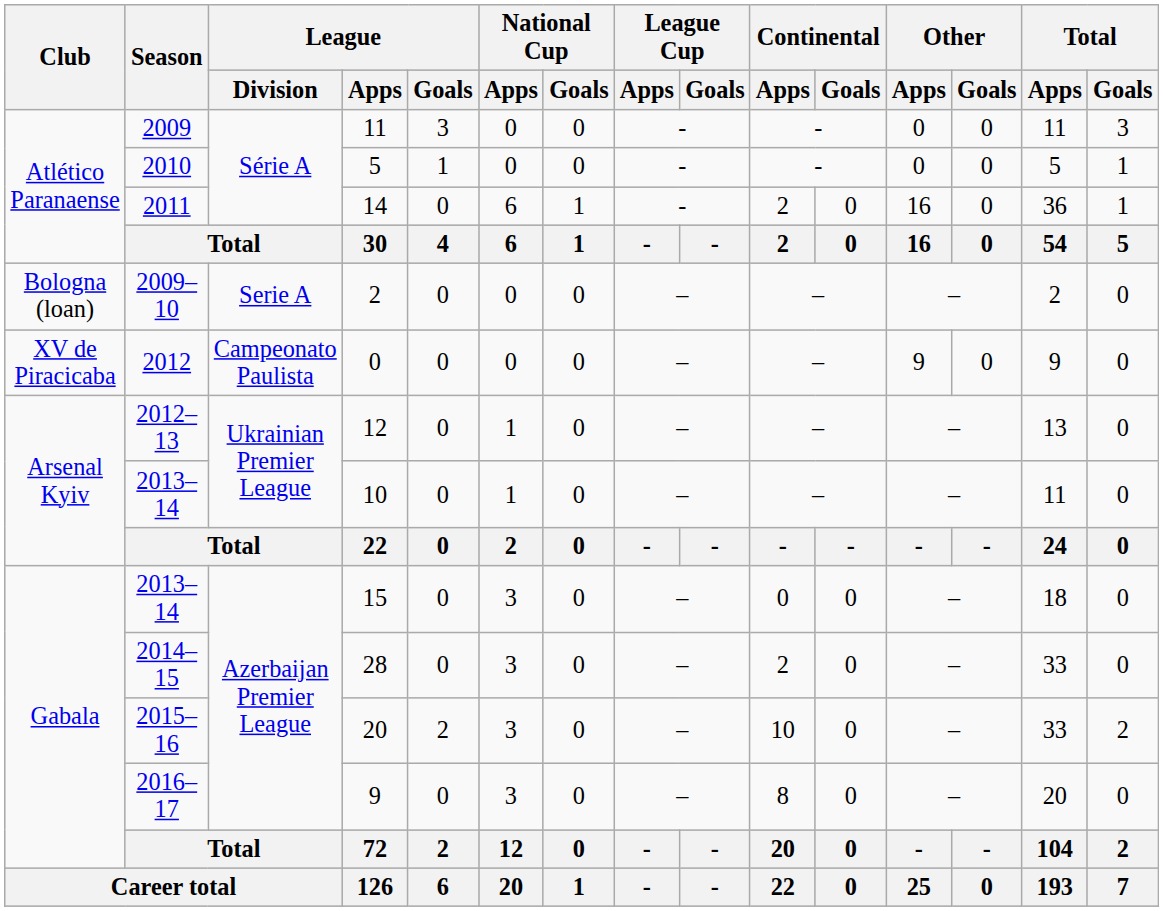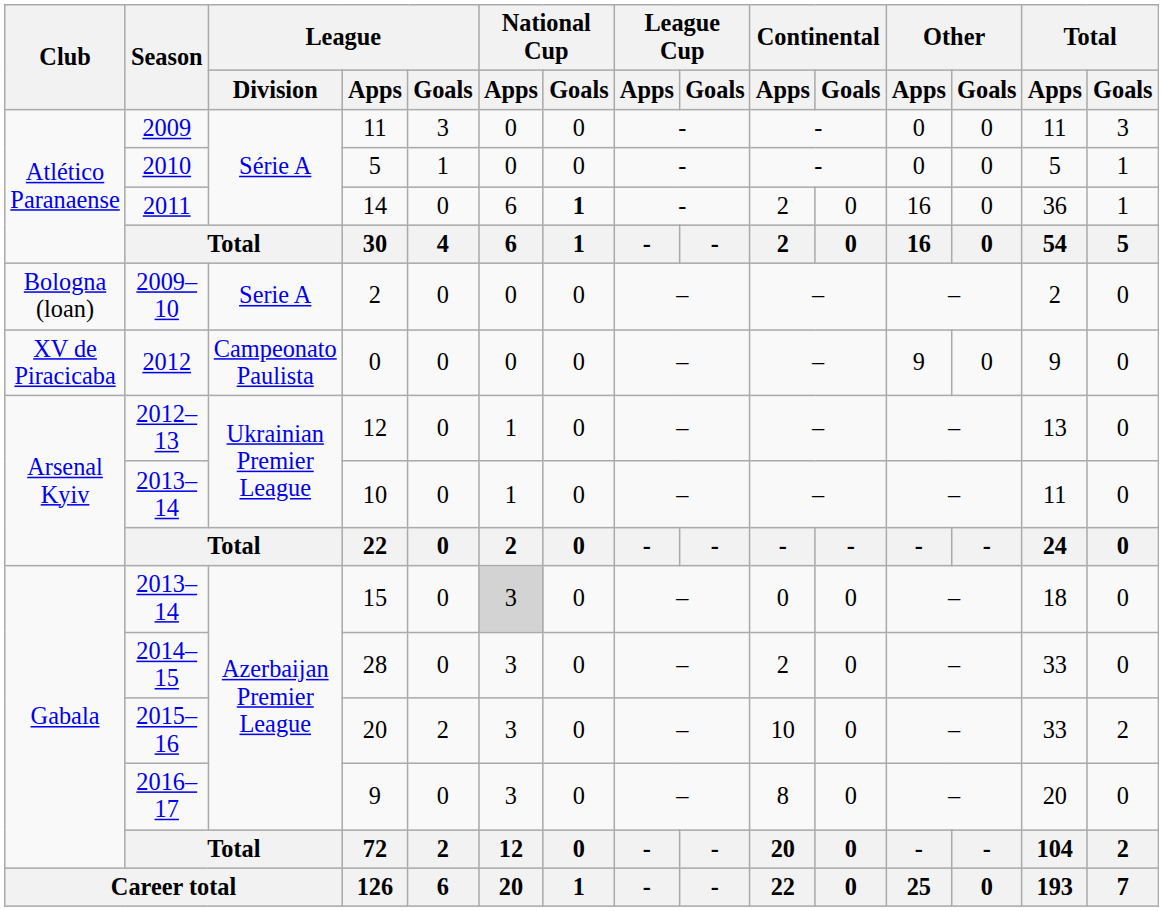(579, 205) normal -> (579, 205) bold
(511, 598) no background -> (511, 598) lightgrey background
